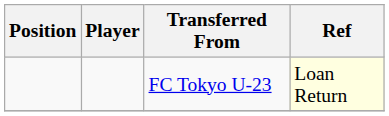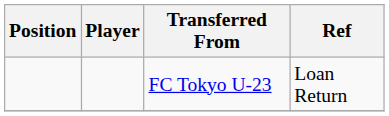(321, 83) lightyellow background -> (321, 83) no background
